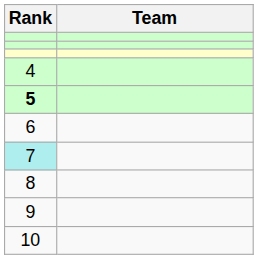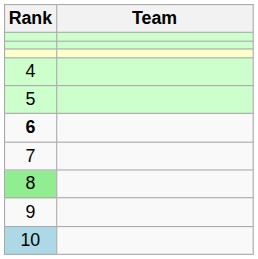(30, 99) bold -> (30, 99) normal
(30, 127) normal -> (30, 127) bold
(30, 155) paleturquoise background -> (30, 155) no background
(30, 183) no background -> (30, 183) lightgreen background
(30, 240) no background -> (30, 240) lightblue background
